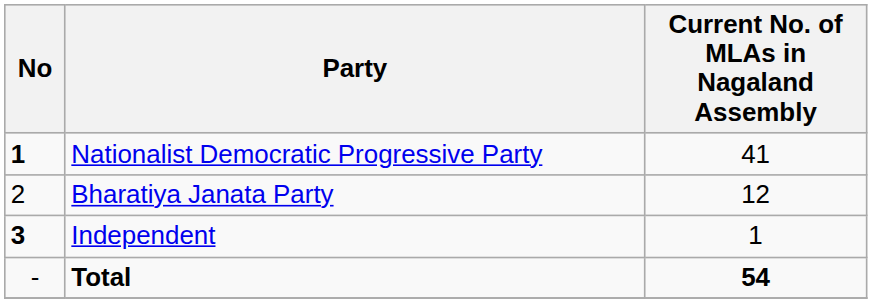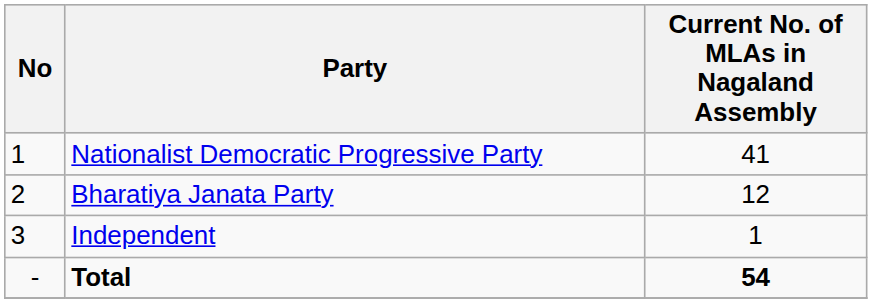(18, 153) bold -> (18, 153) normal
(18, 235) bold -> (18, 235) normal
